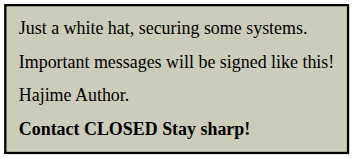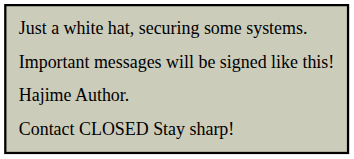(135, 129) bold -> (127, 129) normal
